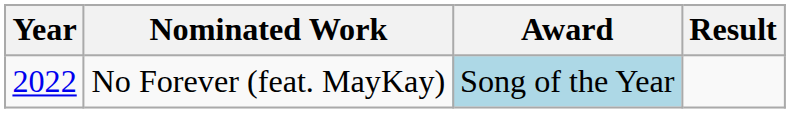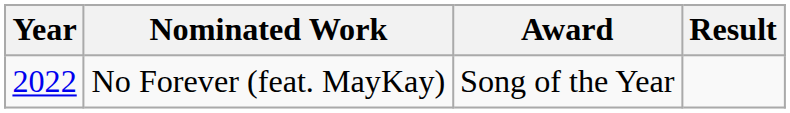(567, 81) lightblue background -> (567, 81) no background
